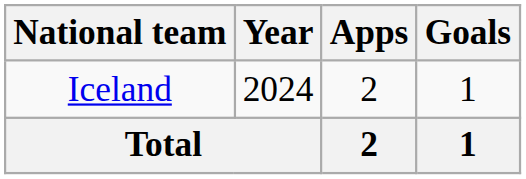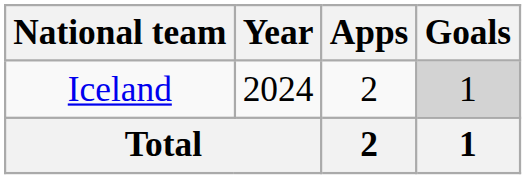(468, 88) no background -> (468, 88) lightgrey background
